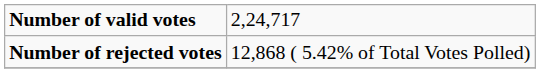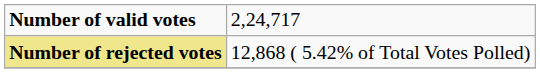(115, 51) no background -> (115, 51) khaki background
